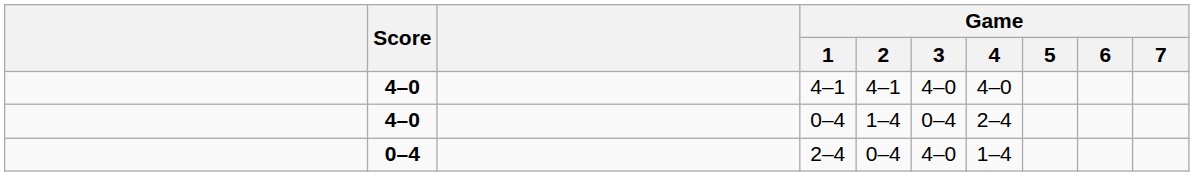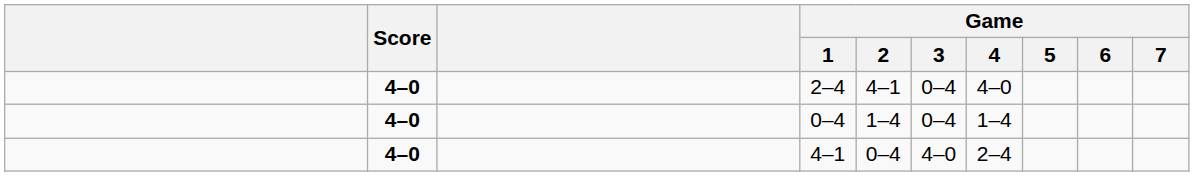(828, 87) 4–1 -> (828, 87) 2–4
(939, 87) 4–0 -> (939, 87) 0–4
(994, 120) 2–4 -> (994, 120) 1–4
(402, 154) 0–4 -> (402, 154) 4–0
(828, 154) 2–4 -> (828, 154) 4–1
(994, 154) 1–4 -> (994, 154) 2–4
